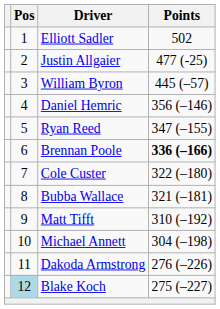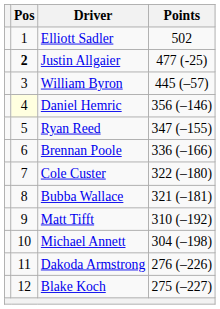(24, 61) normal -> (24, 61) bold
(24, 106) no background -> (24, 106) lightyellow background
(182, 151) bold -> (182, 151) normal
(24, 286) lightblue background -> (24, 286) no background
